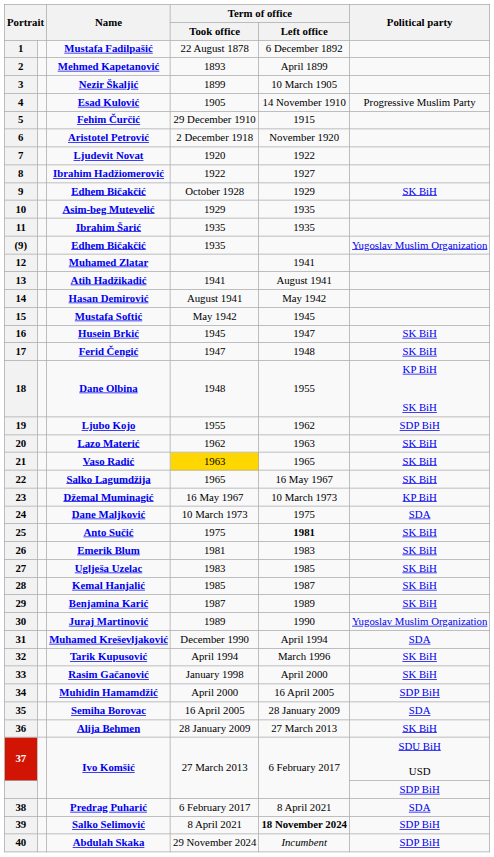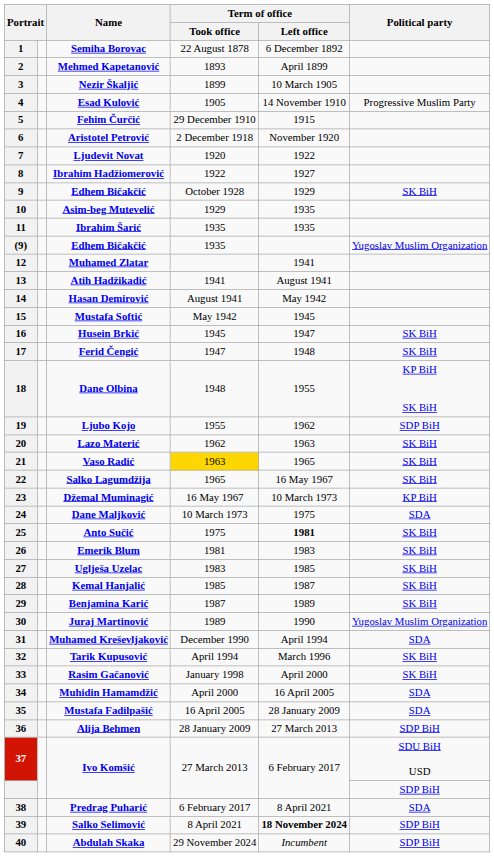(109, 49) Mustafa Fadilpašić -> (109, 49) Semiha Borovac
(420, 693) SDP BiH -> (420, 693) SDA
(109, 711) Semiha Borovac -> (109, 711) Mustafa Fadilpašić
(420, 728) SK BiH -> (420, 728) SDP BiH
